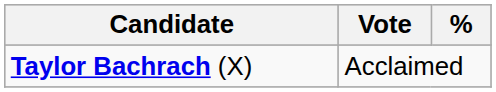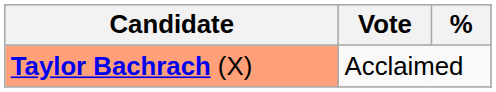(131, 65) no background -> (131, 65) lightsalmon background
